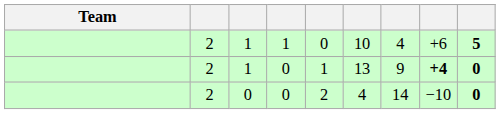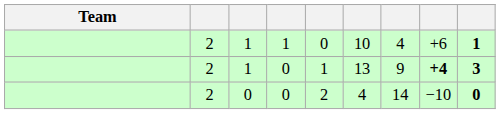(476, 43) 5 -> (476, 43) 1
(476, 69) 0 -> (476, 69) 3
